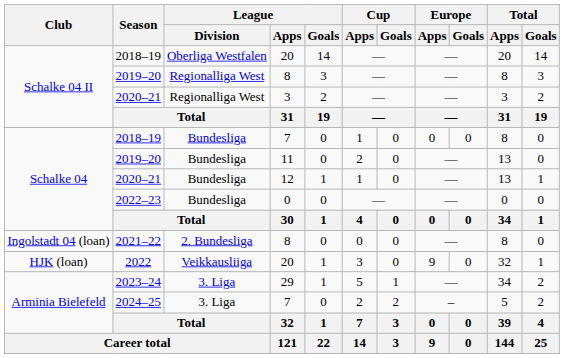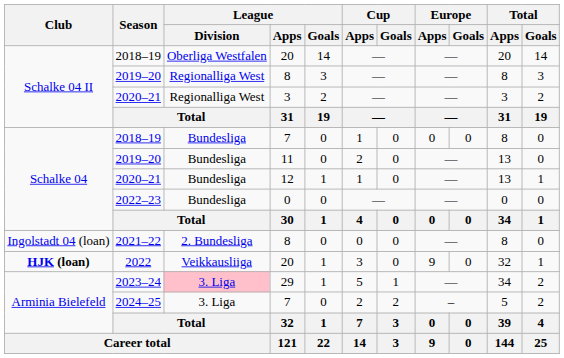(59, 261) normal -> (59, 261) bold
(217, 281) no background -> (217, 281) pink background
